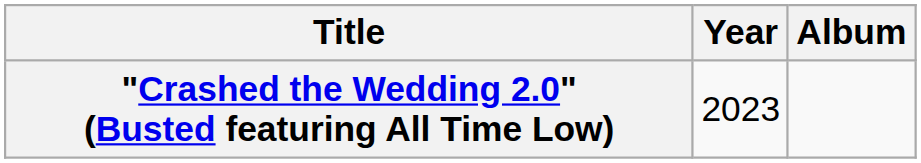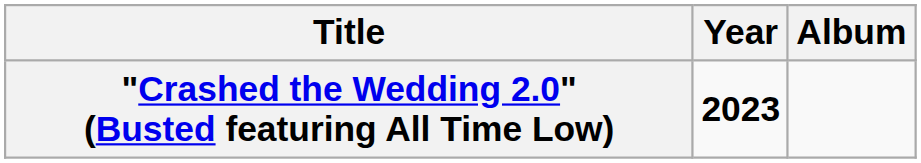(741, 108) normal -> (741, 108) bold
